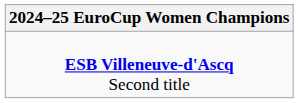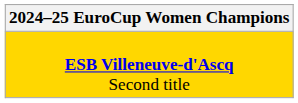(149, 74) no background -> (149, 74) gold background
